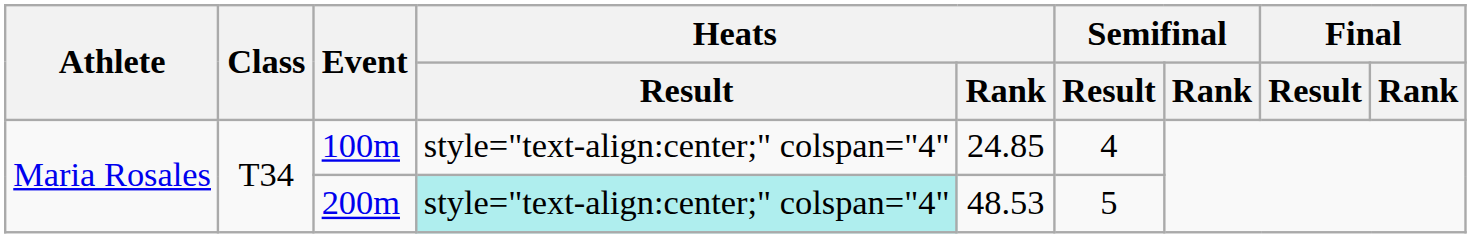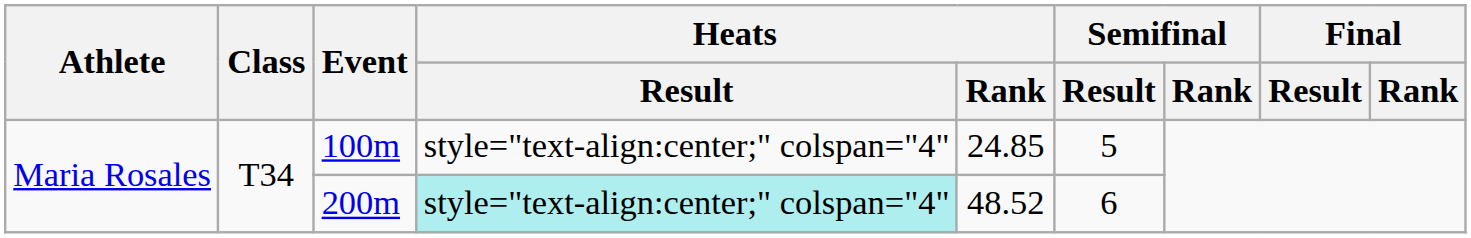(1109, 146) 4 -> (1109, 146) 5
(1006, 203) 48.53 -> (1006, 203) 48.52
(1109, 203) 5 -> (1109, 203) 6
